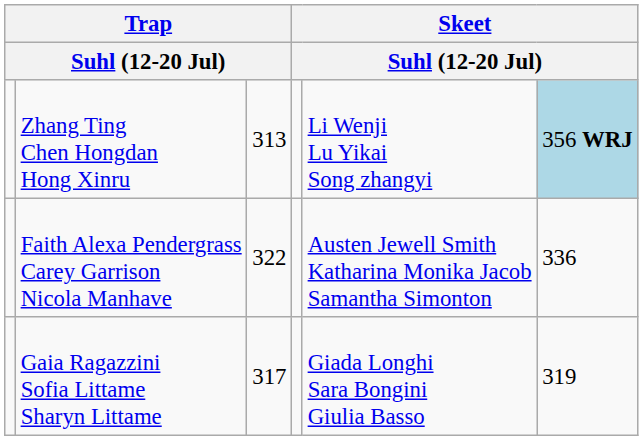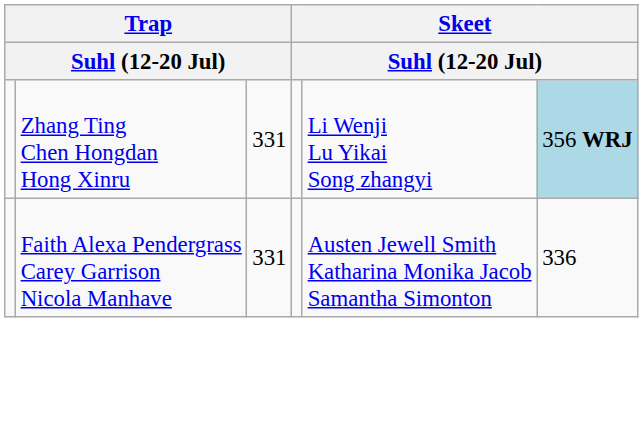(269, 139) 313 -> (269, 139) 331
(269, 257) 322 -> (269, 257) 331
- row: (91, 389)
